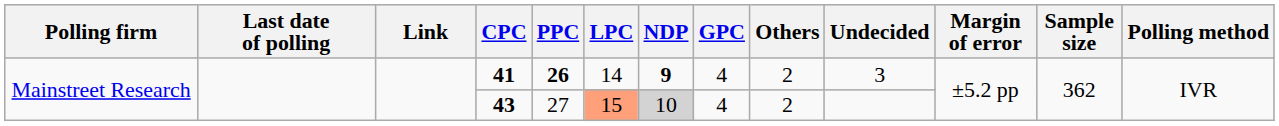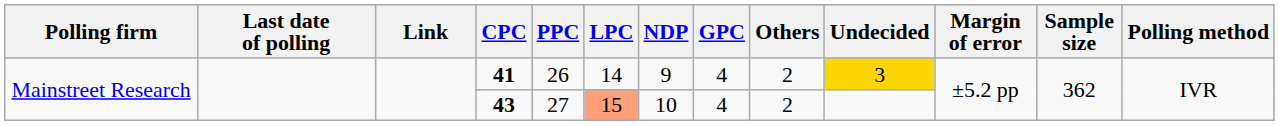(558, 74) bold -> (558, 74) normal
(666, 74) bold -> (666, 74) normal
(880, 74) no background -> (880, 74) gold background
(666, 105) lightgrey background -> (666, 105) no background
